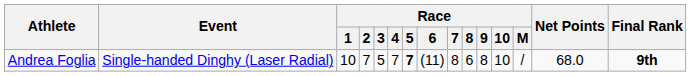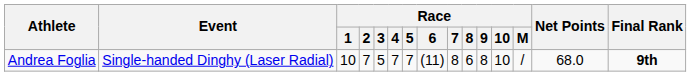(410, 61) bold -> (410, 61) normal
